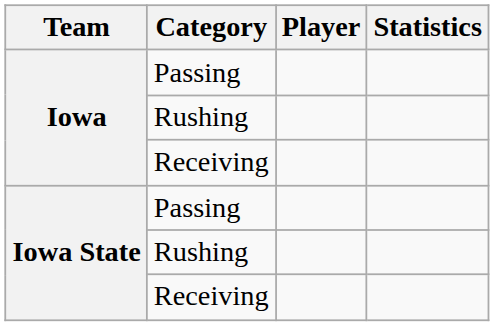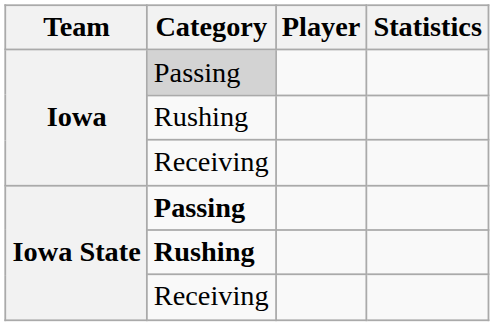(197, 72) no background -> (197, 72) lightgrey background
(197, 206) normal -> (199, 206) bold
(201, 251) normal -> (204, 251) bold
